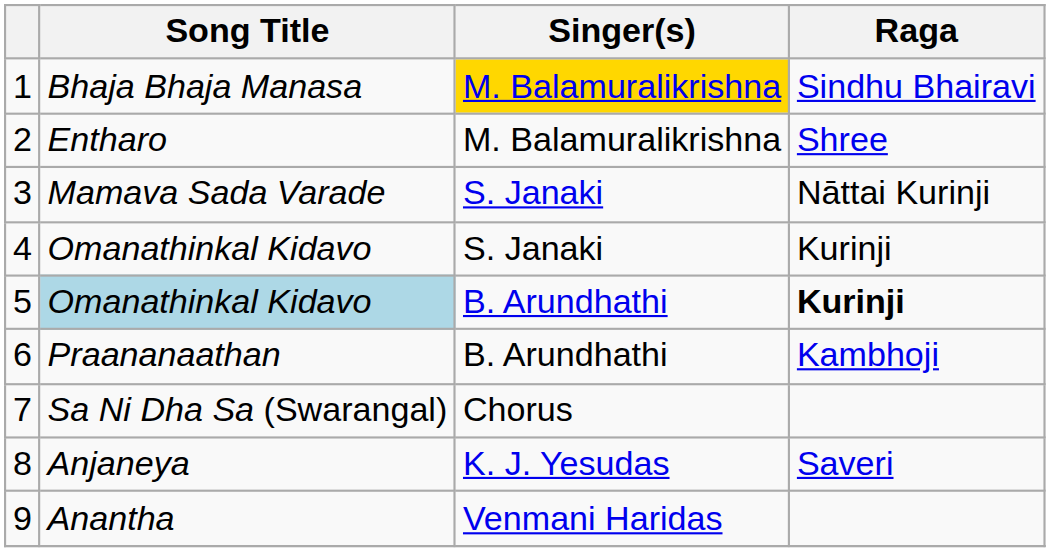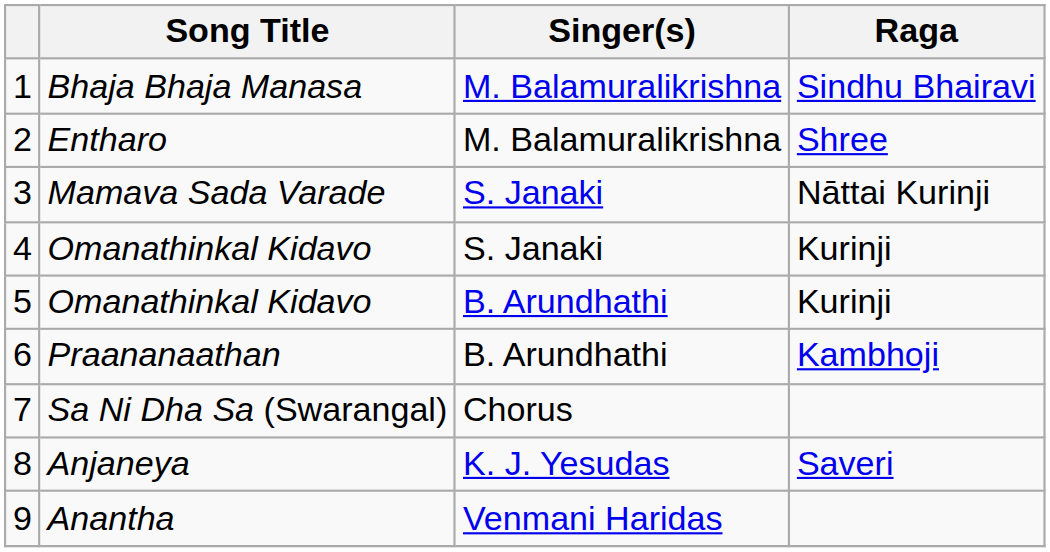(622, 85) gold background -> (622, 85) no background
(210, 301) lightblue background -> (210, 301) no background
(851, 301) bold -> (844, 301) normal
